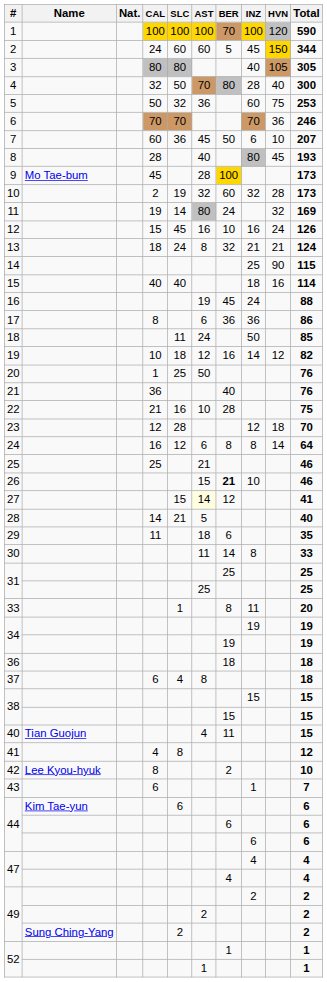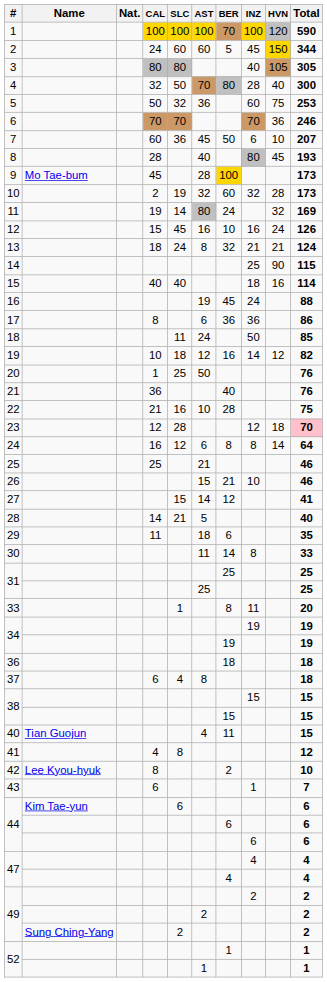(306, 427) no background -> (306, 427) pink background
(229, 481) bold -> (229, 481) normal
(204, 499) lightyellow background -> (204, 499) no background
